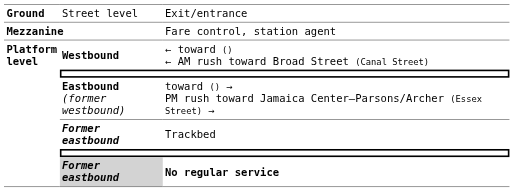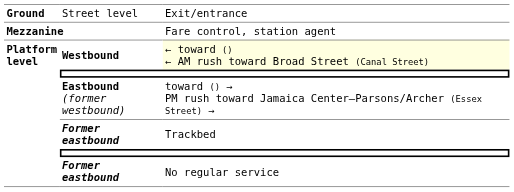(297, 55) no background -> (297, 55) lightyellow background
(91, 172) lightgrey background -> (91, 172) no background
(222, 172) bold -> (222, 172) normal
